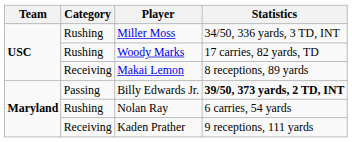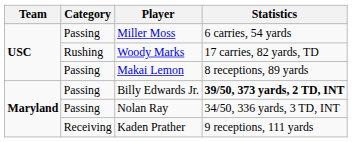(83, 33) Rushing -> (82, 33) Passing
(272, 33) 34/50, 336 yards, 3 TD, INT -> (248, 33) 6 carries, 54 yards
(88, 71) Receiving -> (82, 71) Passing
(83, 108) Rushing -> (82, 108) Passing
(248, 108) 6 carries, 54 yards -> (272, 108) 34/50, 336 yards, 3 TD, INT
